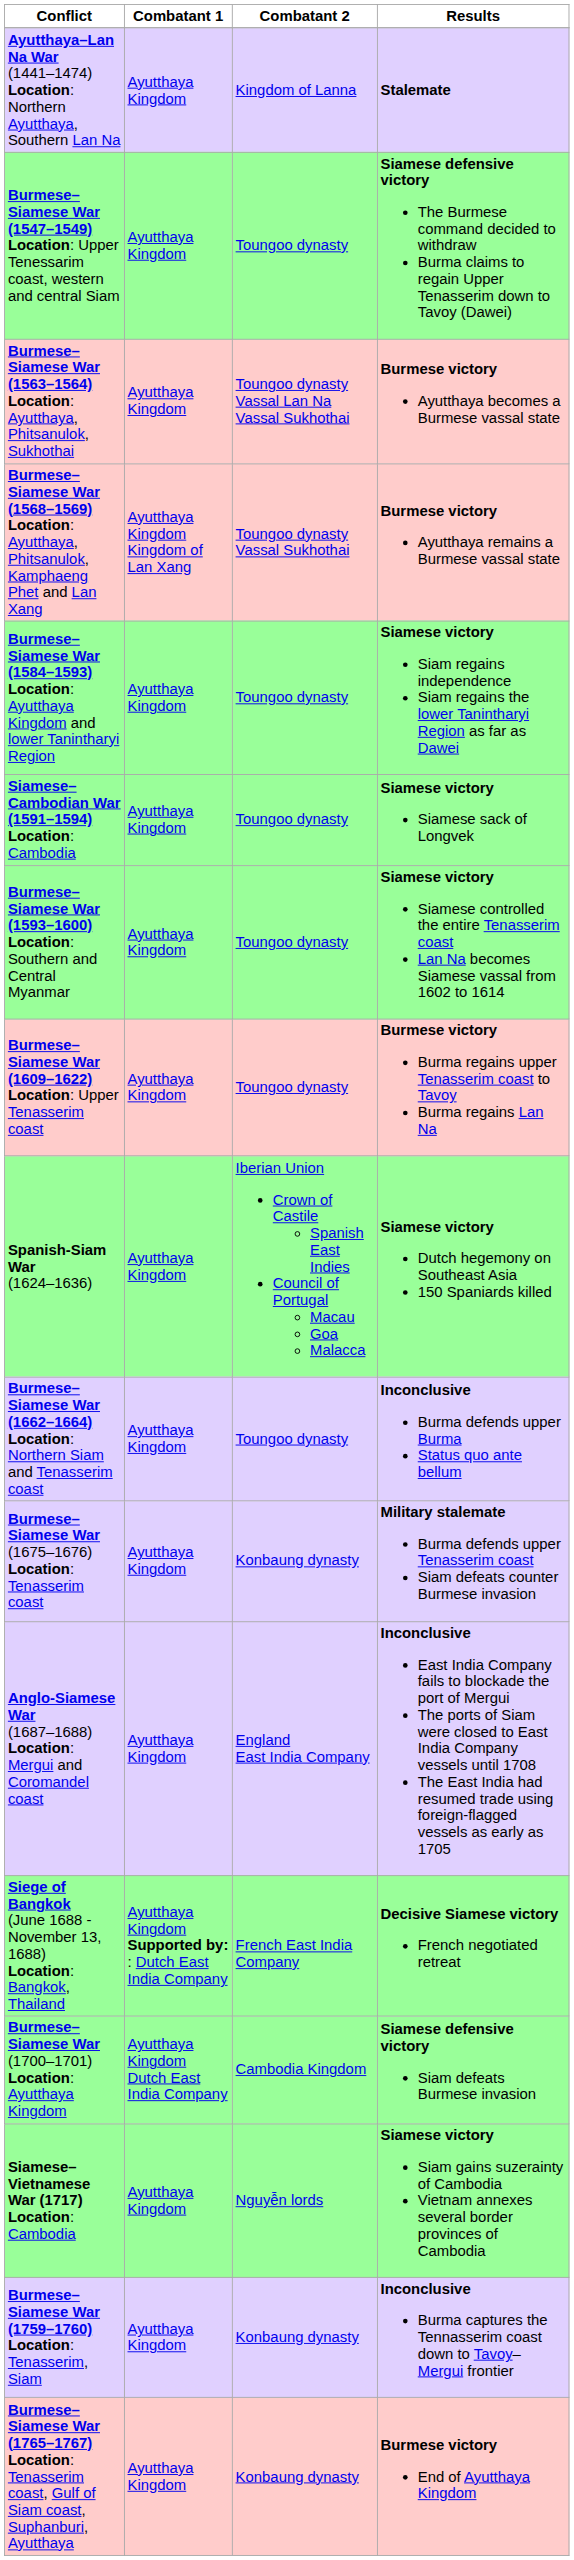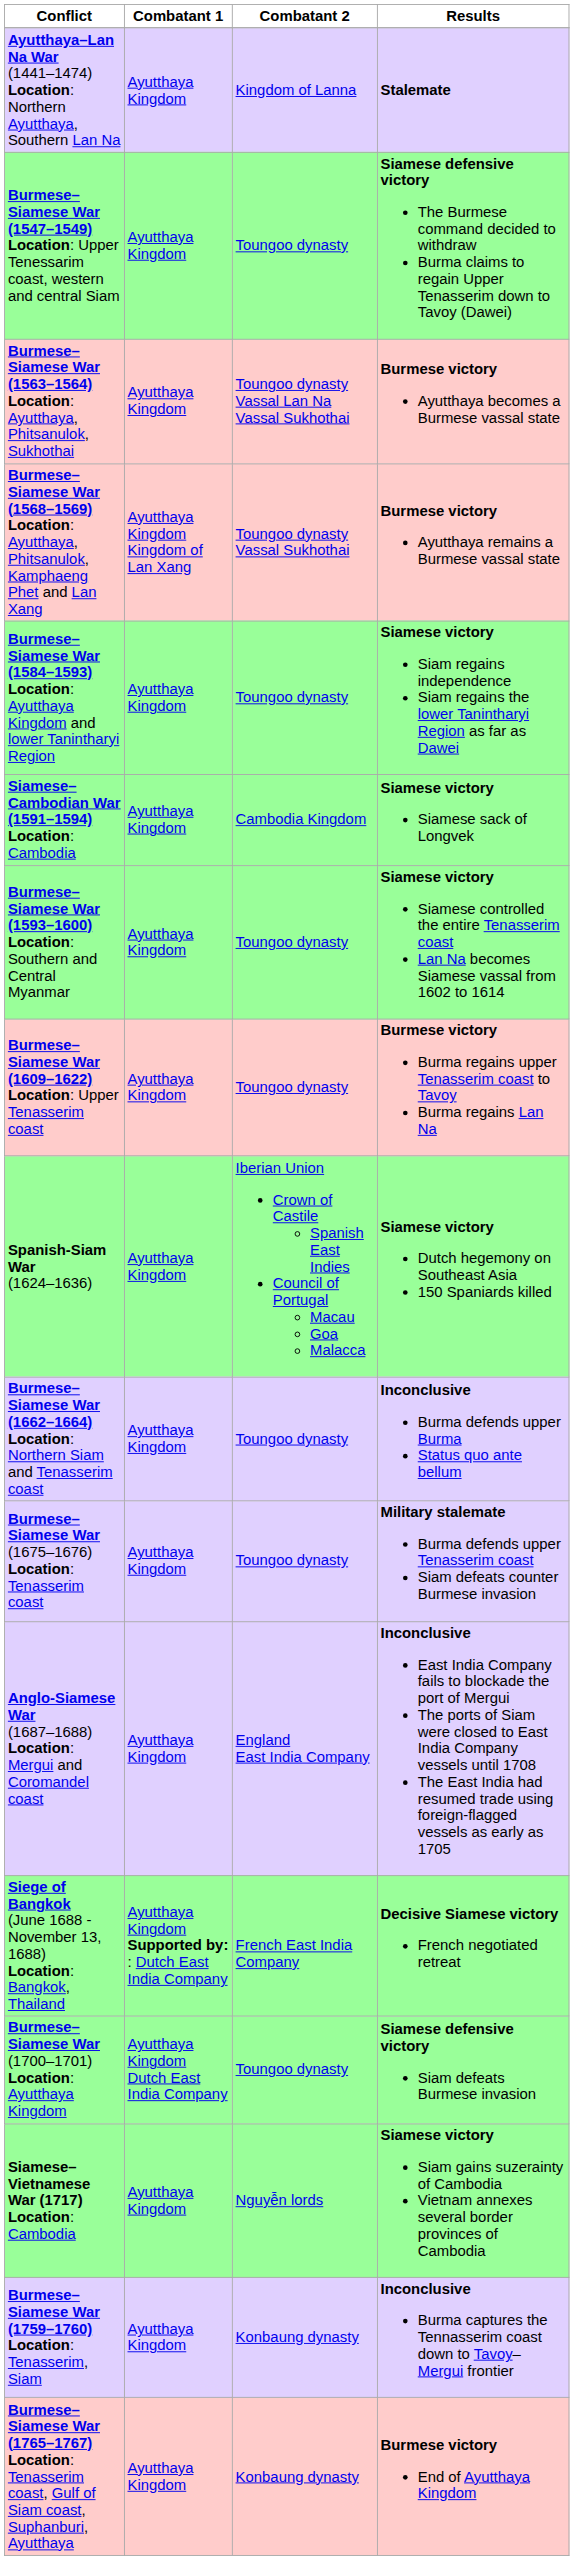(292, 820) Toungoo dynasty -> (301, 820) Cambodia Kingdom
(297, 1561) Konbaung dynasty -> (292, 1561) Toungoo dynasty
(301, 2069) Cambodia Kingdom -> (292, 2069) Toungoo dynasty
